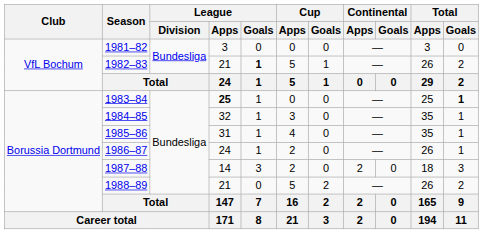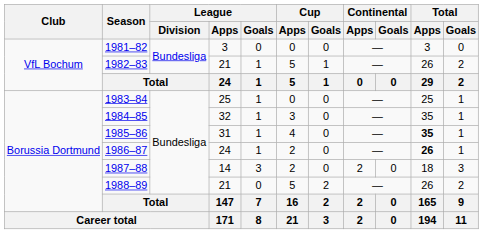(259, 64) bold -> (259, 64) normal
(225, 99) bold -> (225, 99) normal
(461, 99) bold -> (461, 99) normal
(427, 133) normal -> (427, 133) bold
(427, 151) normal -> (427, 151) bold
